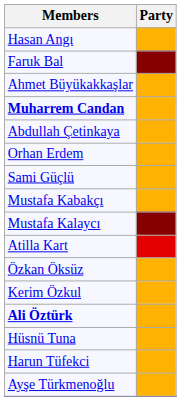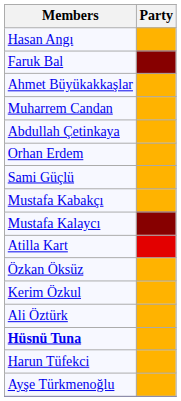(66, 108) bold -> (60, 108) normal
(40, 315) bold -> (38, 315) normal
(42, 338) normal -> (44, 338) bold
